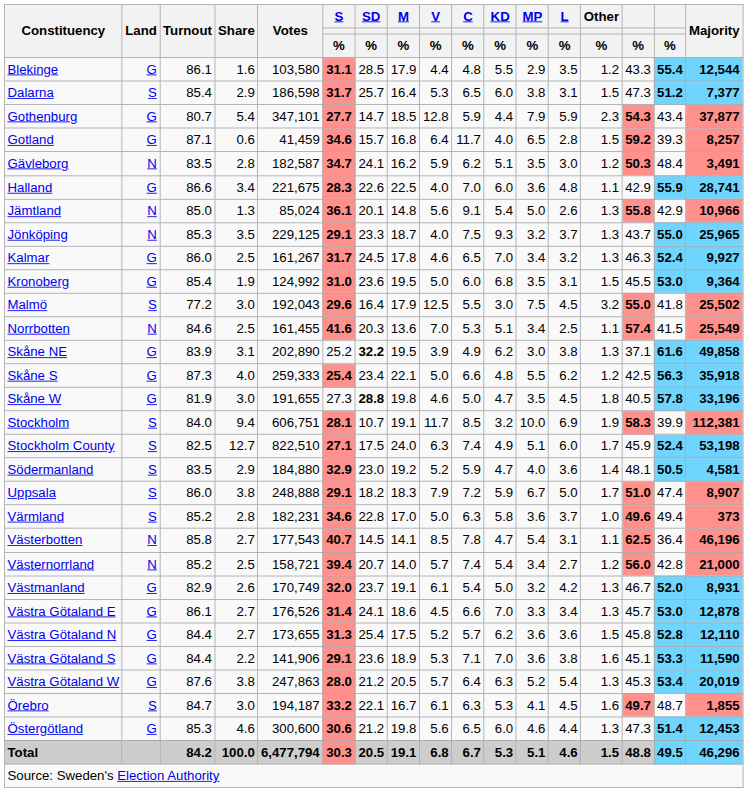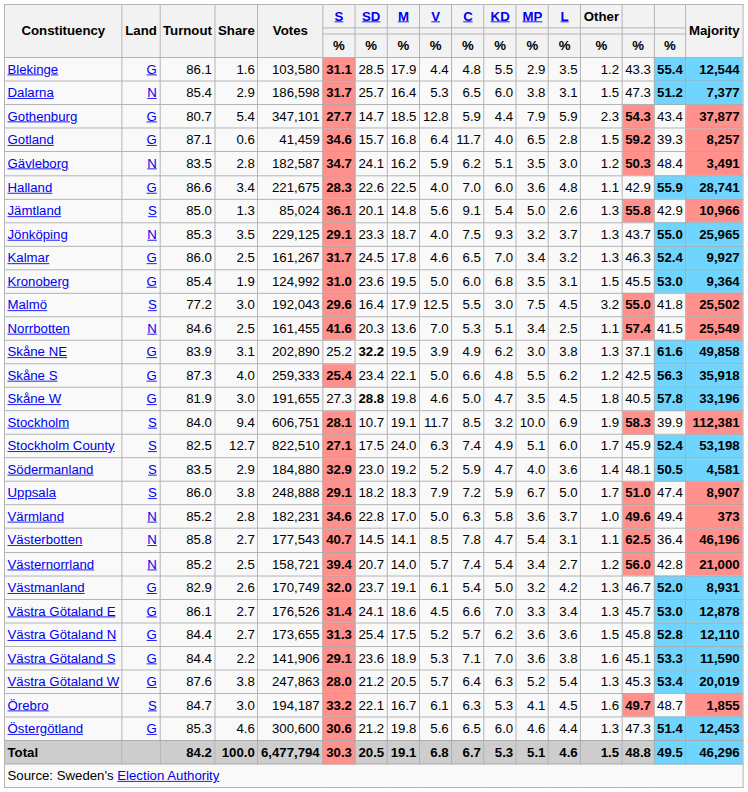(152, 93) S -> (152, 93) N
(152, 210) N -> (152, 210) S
(152, 517) S -> (152, 517) N
